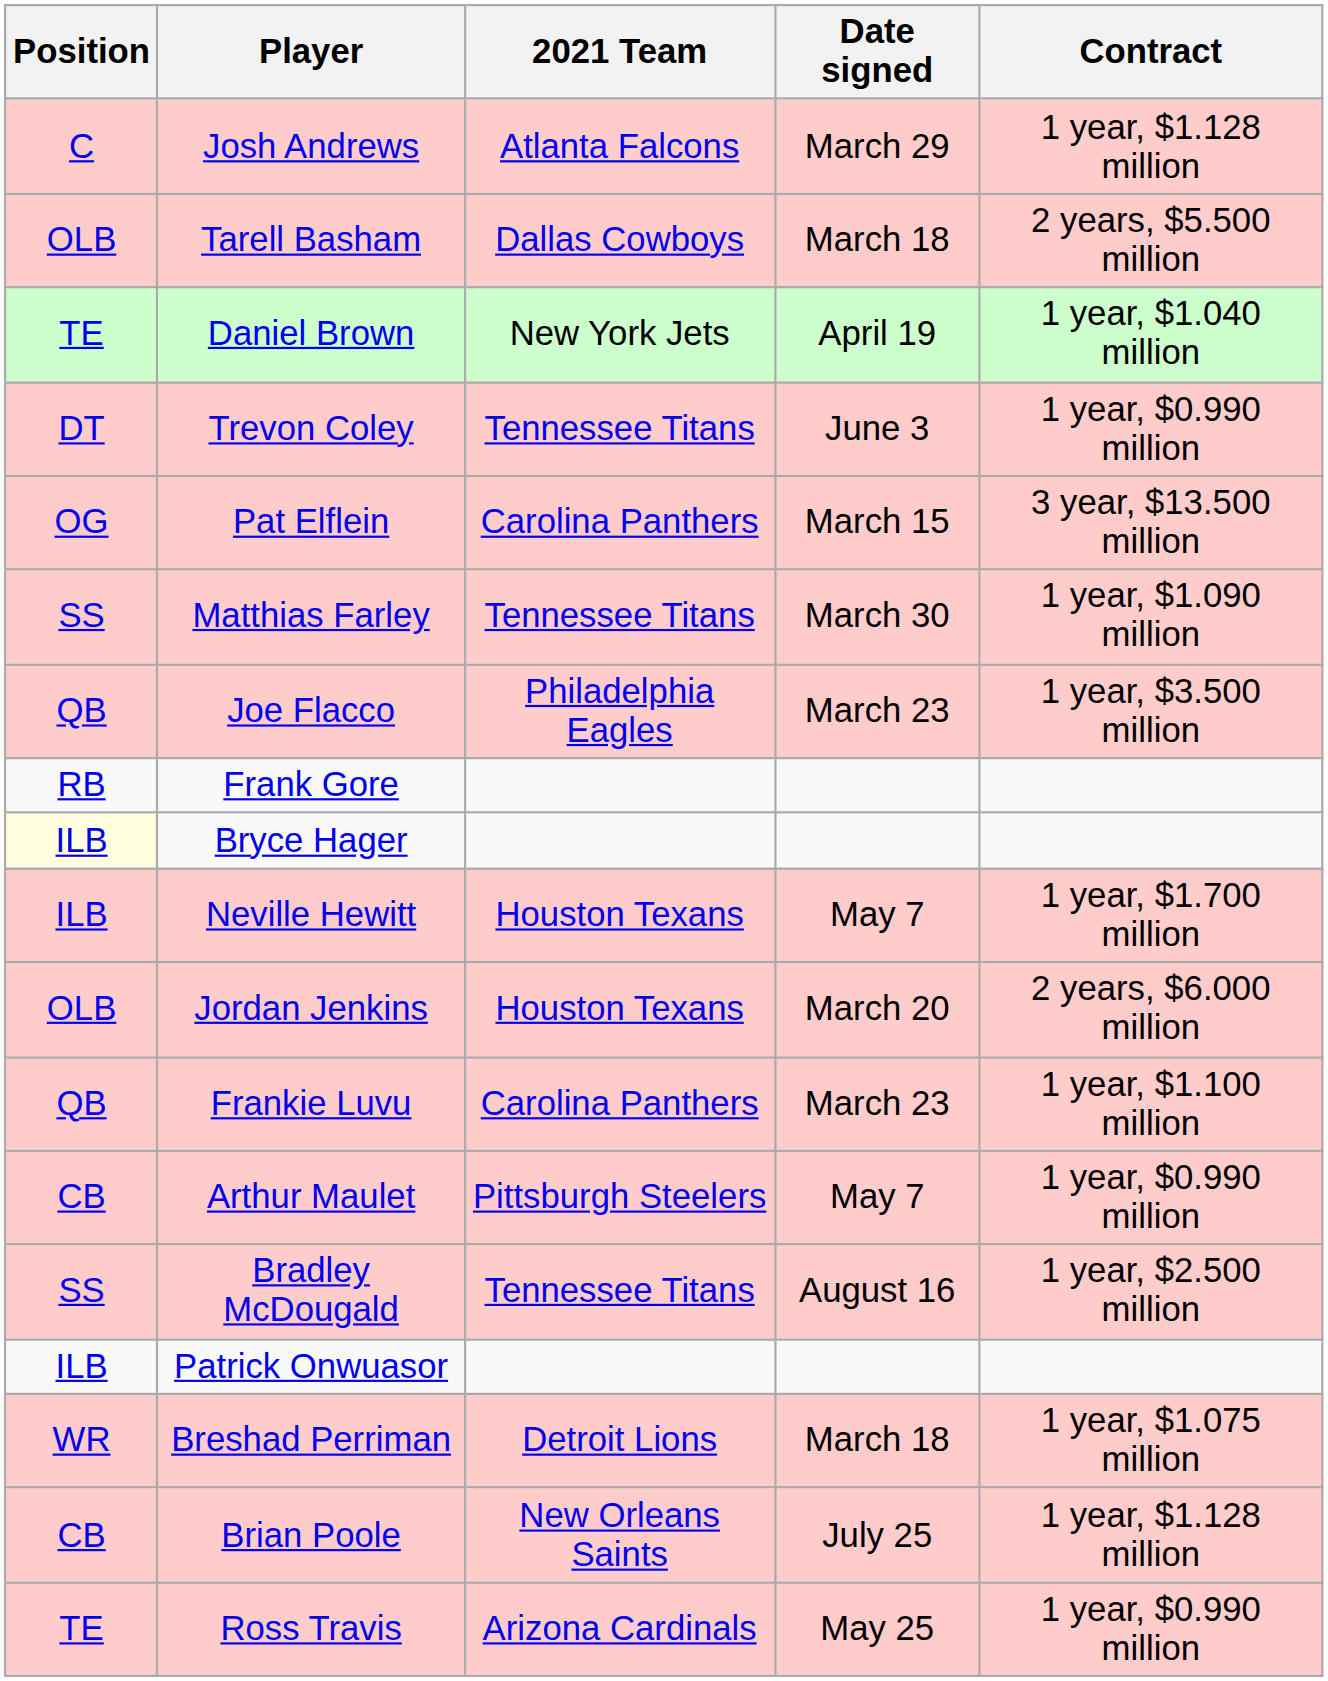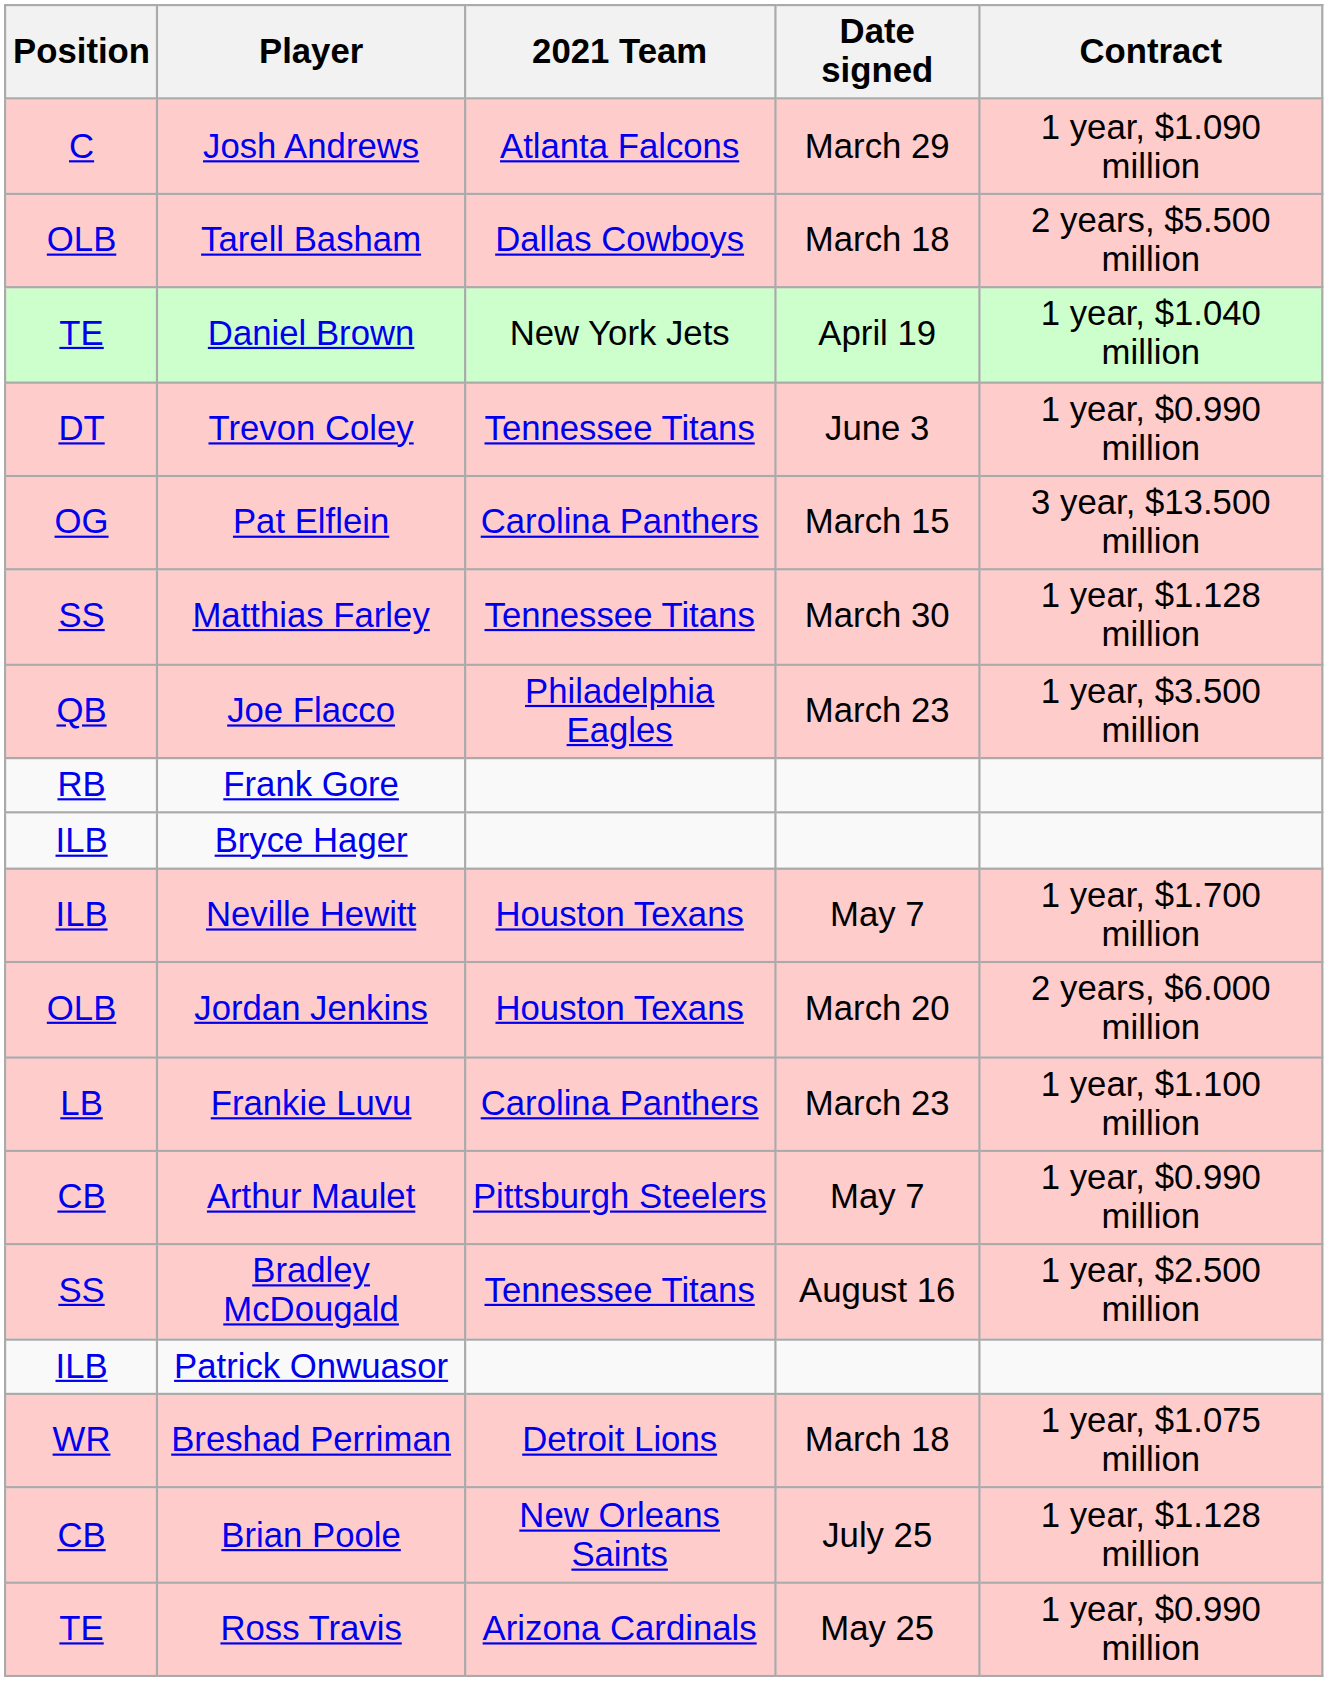(1151, 145) 1 year, $1.128 million -> (1151, 145) 1 year, $1.090 million
(1151, 616) 1 year, $1.090 million -> (1151, 616) 1 year, $1.128 million
(82, 840) lightyellow background -> (82, 840) no background
(82, 1102) QB -> (82, 1102) LB
